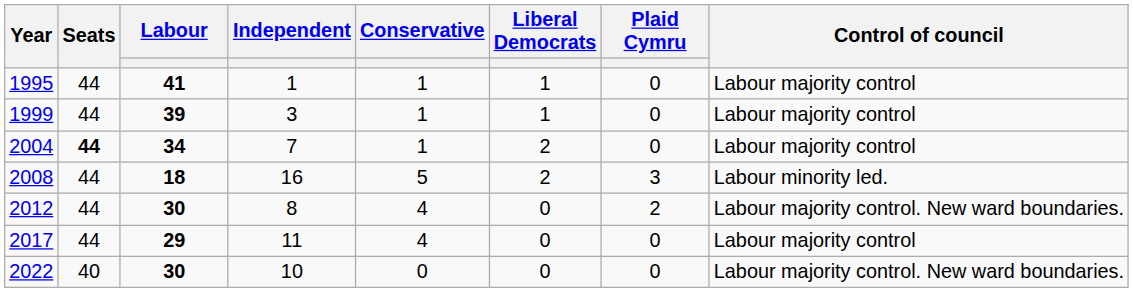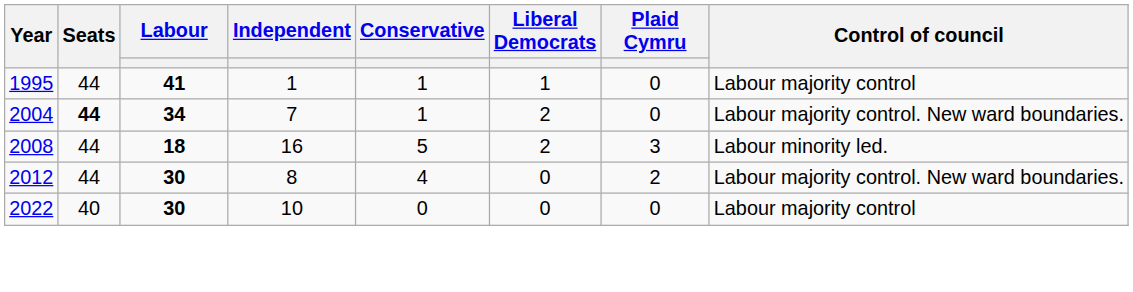- row: (31, 114)
(815, 146) Labour majority control -> (919, 114) Labour majority control. New ward boundaries.
- row: (31, 240)
(919, 271) Labour majority control. New ward boundaries. -> (815, 209) Labour majority control
